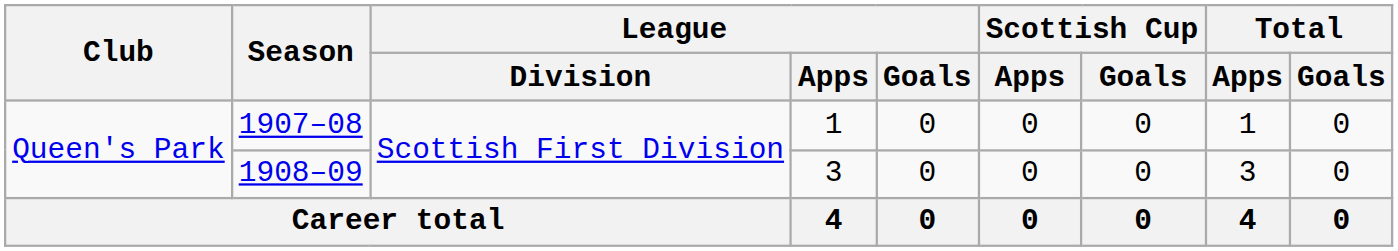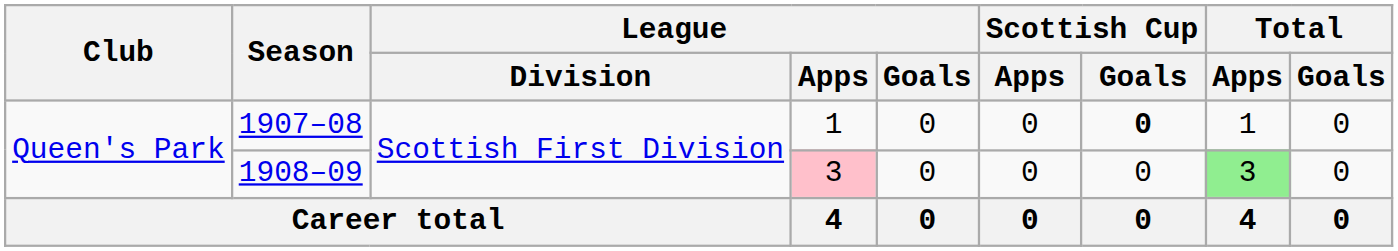(1143, 125) normal -> (1143, 125) bold
(834, 173) no background -> (834, 173) pink background
(1248, 173) no background -> (1248, 173) lightgreen background
